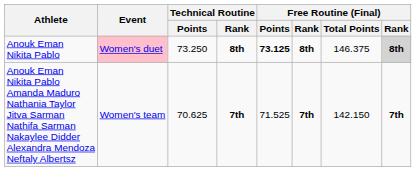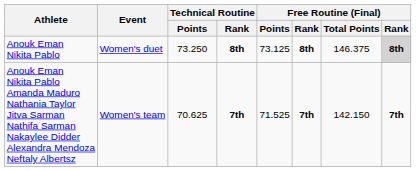(131, 49) pink background -> (131, 49) no background
(275, 49) bold -> (275, 49) normal
